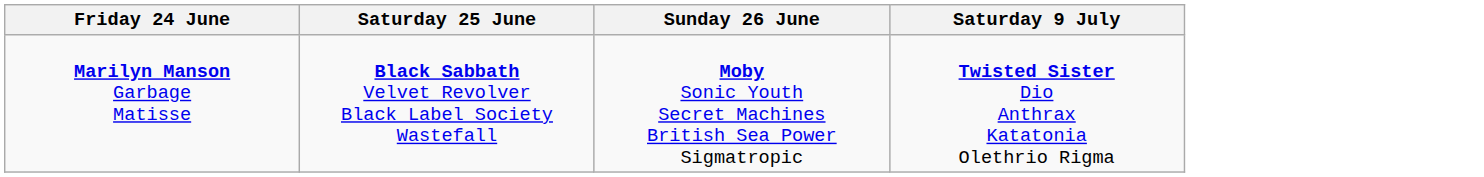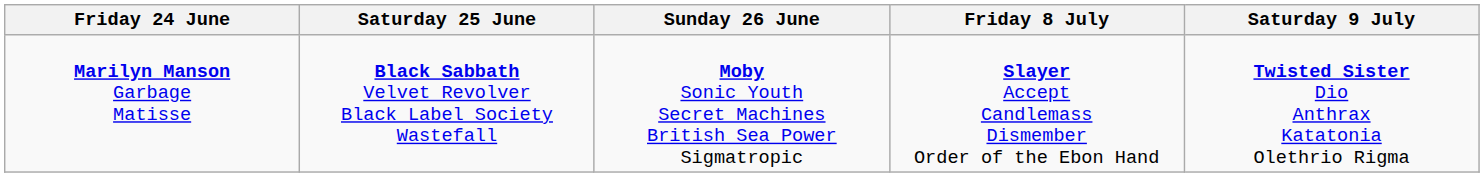+ column: (1037, 20)
